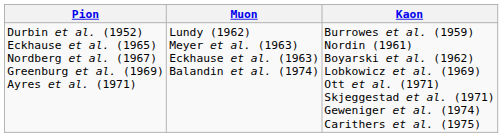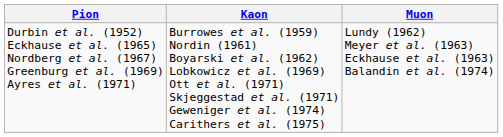columns swapped: (409, 14) <-> (244, 14)
